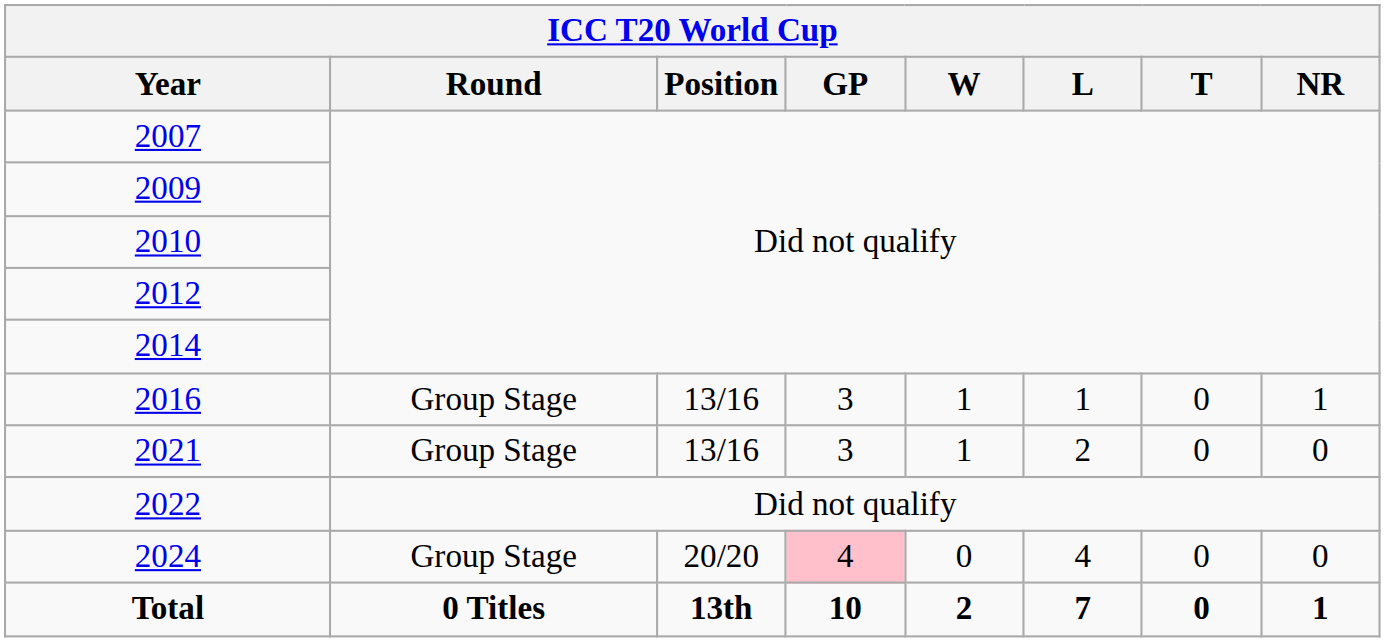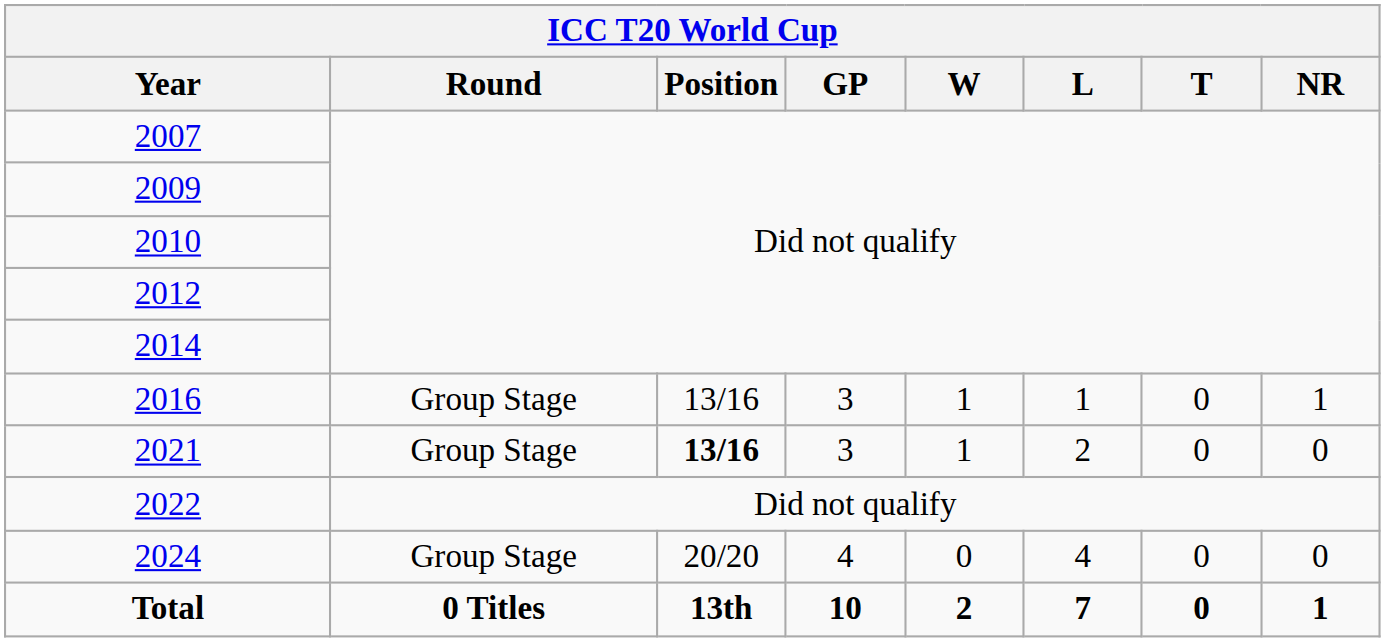(721, 450) normal -> (721, 450) bold
(845, 556) pink background -> (845, 556) no background
